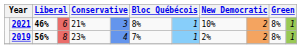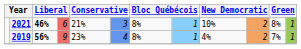(65, 37) 8 -> (65, 37) 9
(136, 37) 7% -> (136, 37) 8%
(206, 37) 2% -> (206, 37) 4%
(276, 37) 8% -> (276, 37) 7%
